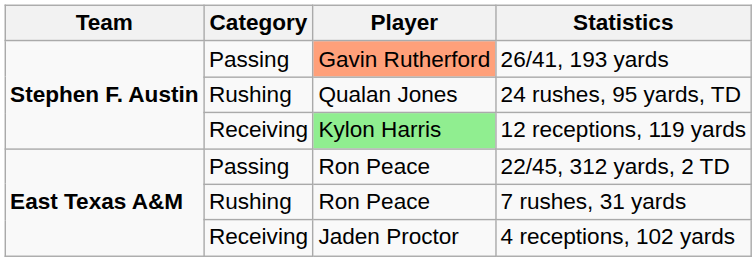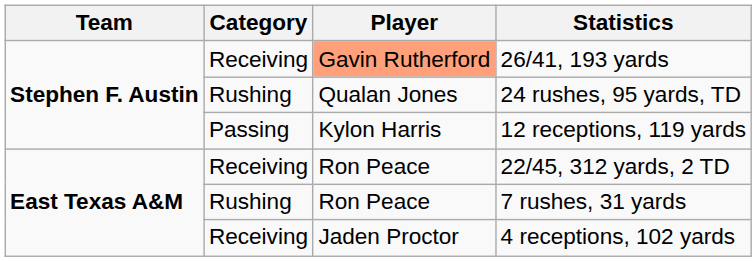(249, 58) Passing -> (258, 58) Receiving
(258, 130) Receiving -> (249, 130) Passing
(380, 130) lightgreen background -> (380, 130) no background
(249, 166) Passing -> (258, 166) Receiving
